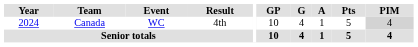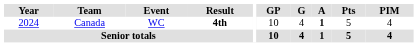(220, 23) normal -> (220, 23) bold
(322, 23) normal -> (322, 23) bold
(390, 23) lightgrey background -> (390, 23) no background
